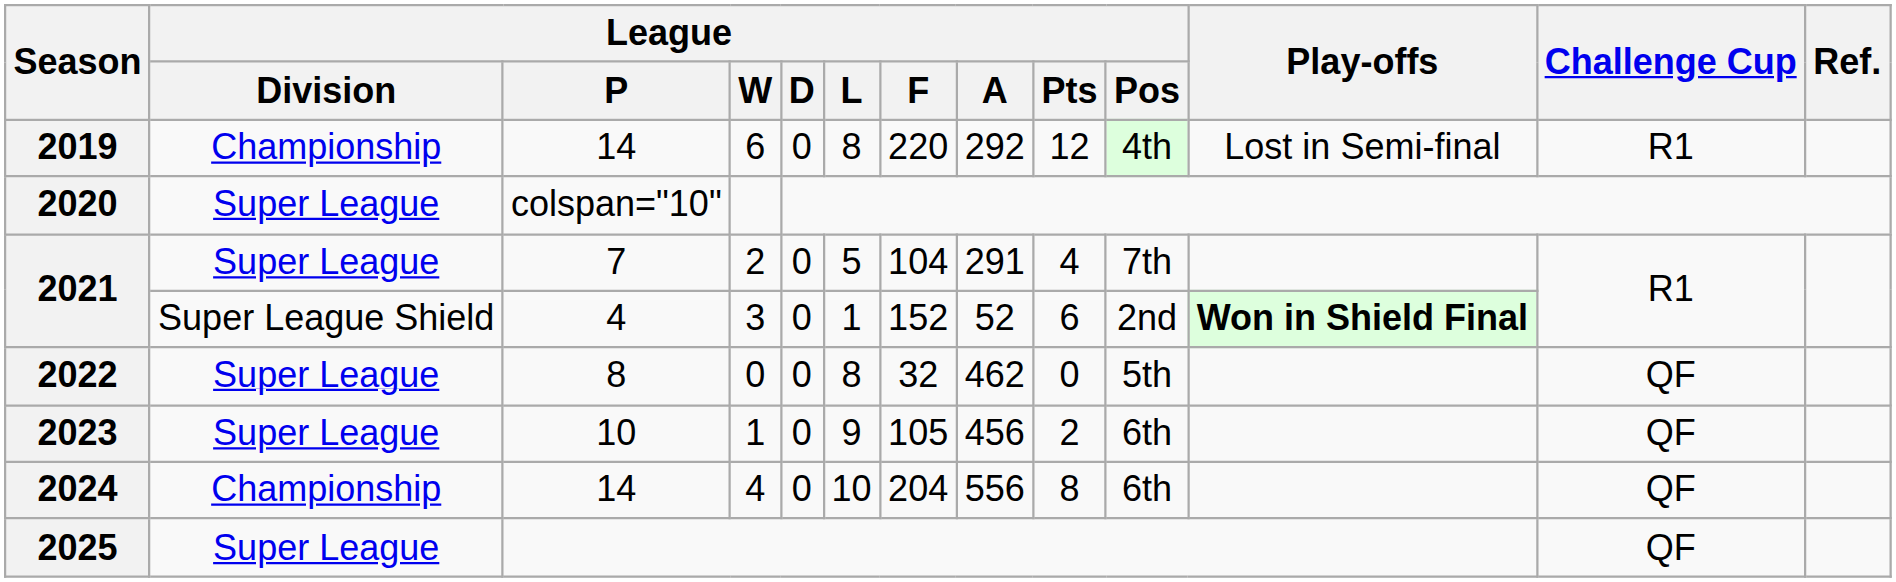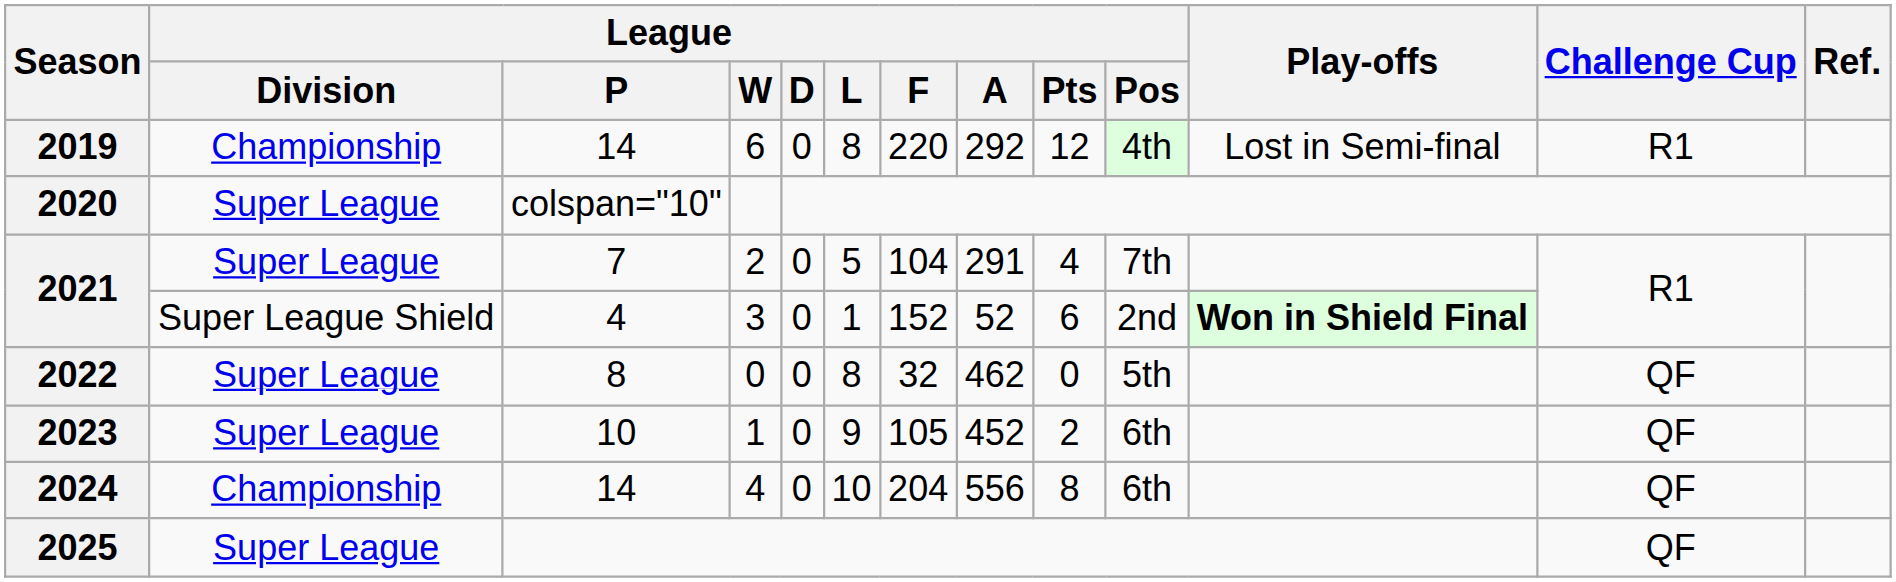(995, 432) 456 -> (995, 432) 452
